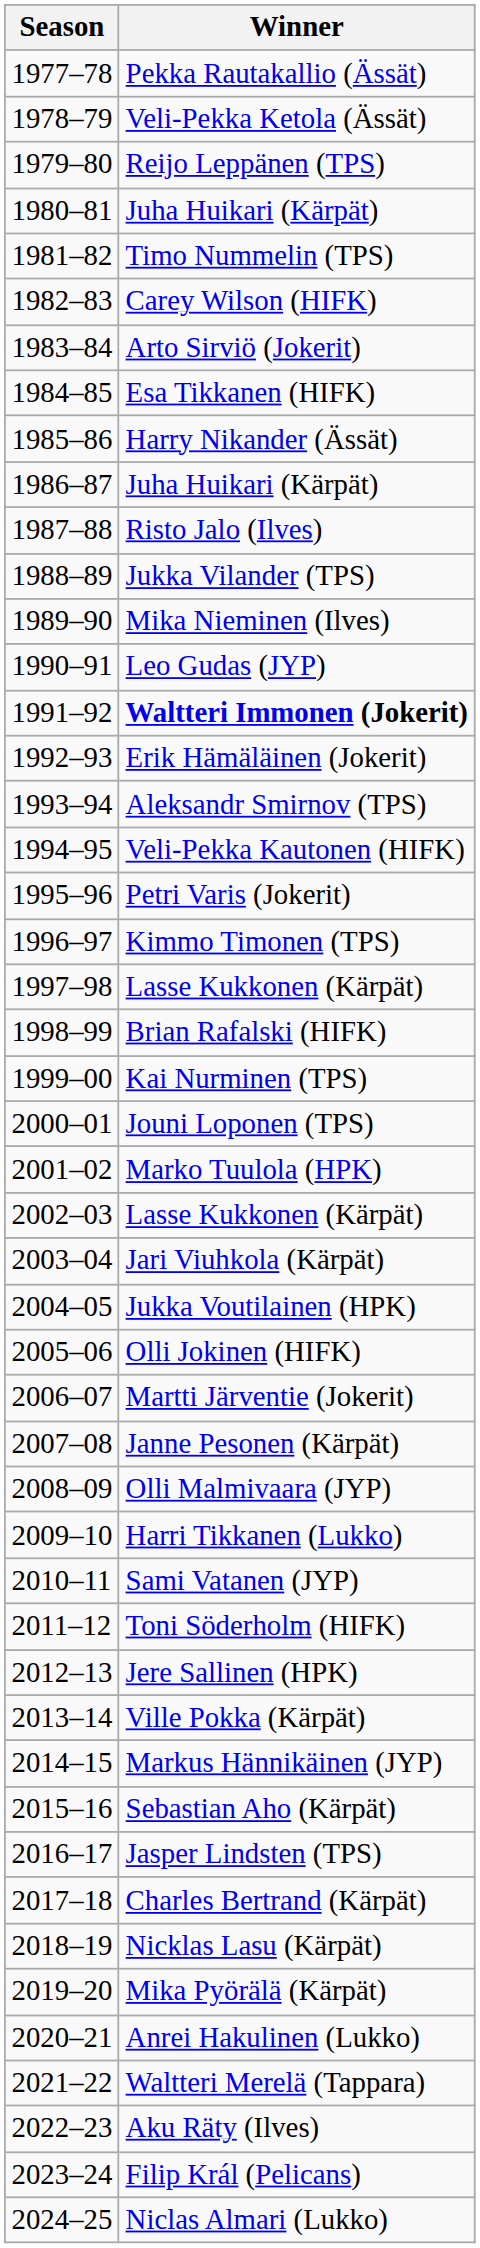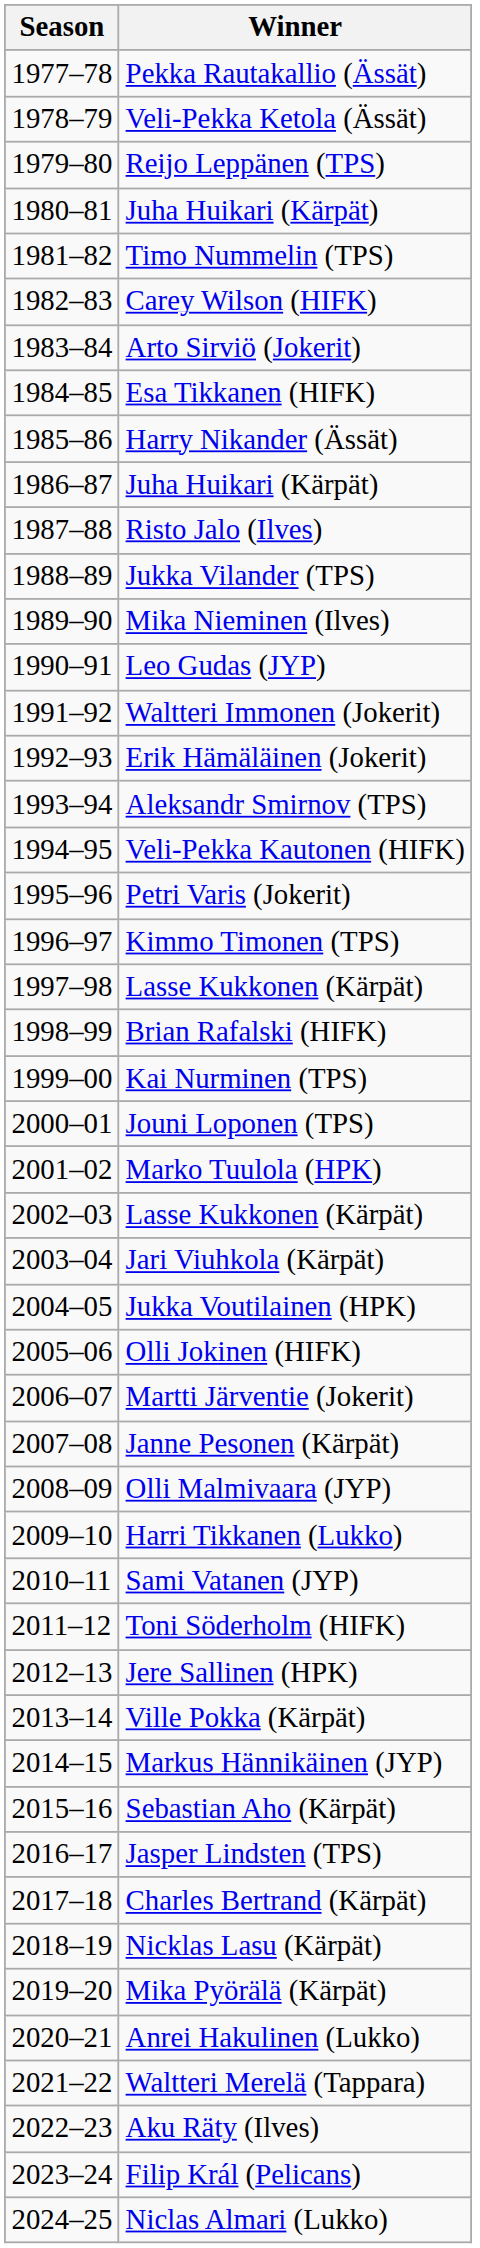(297, 712) bold -> (283, 712) normal
